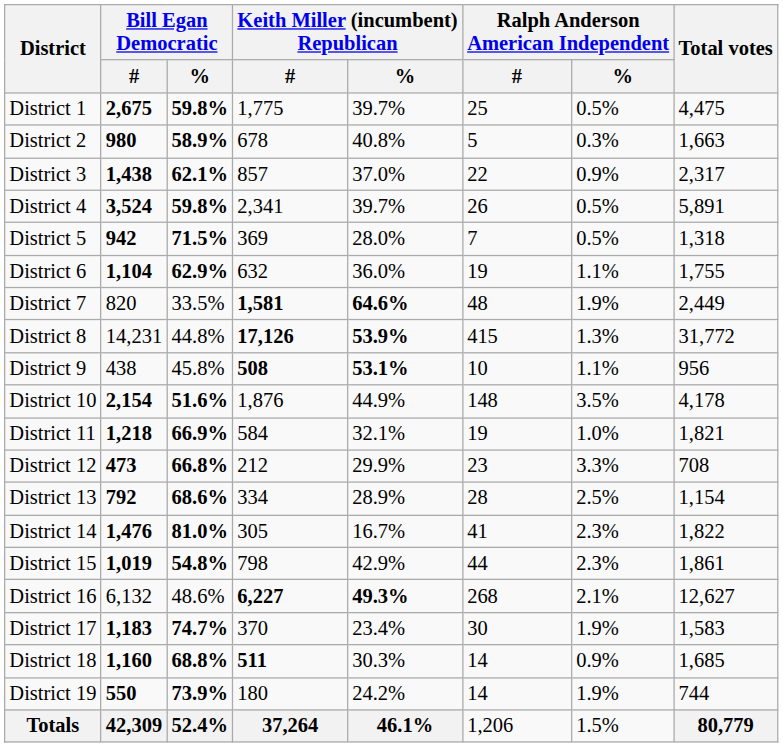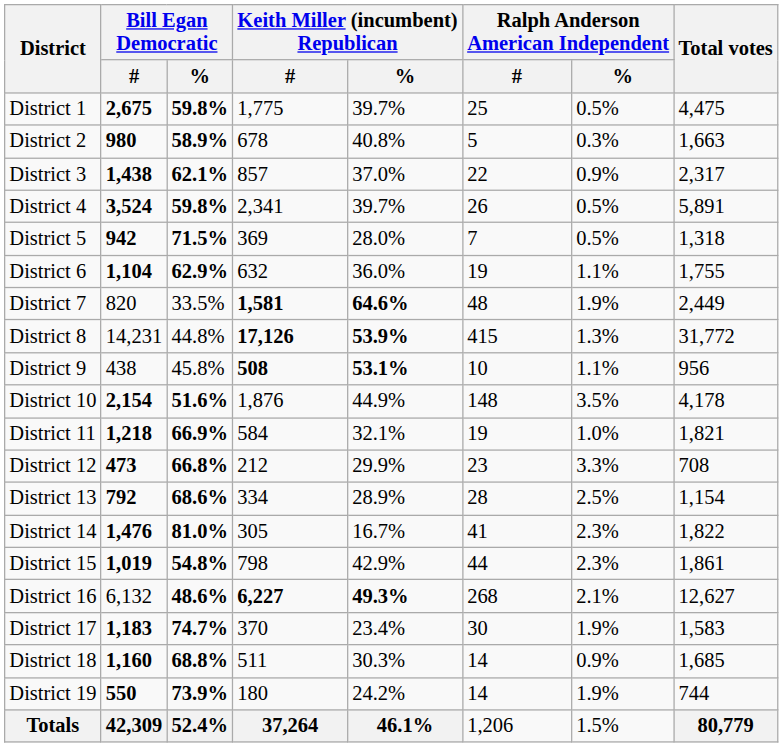(198, 595) normal -> (200, 595) bold
(252, 660) bold -> (252, 660) normal
